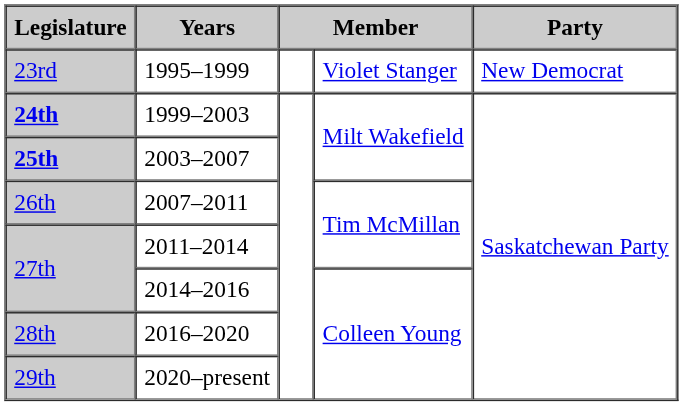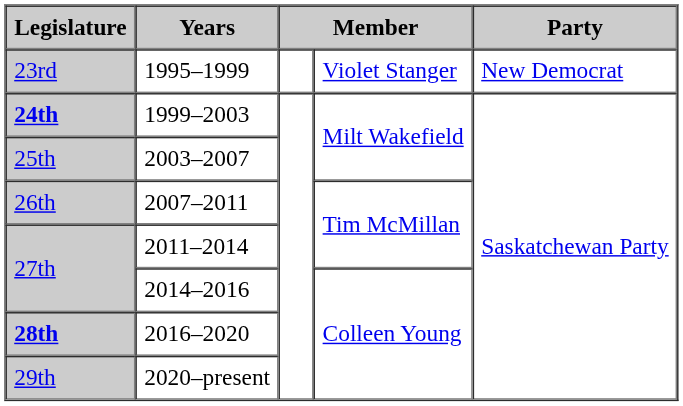(36, 158) bold -> (35, 158) normal
(35, 333) normal -> (36, 333) bold
